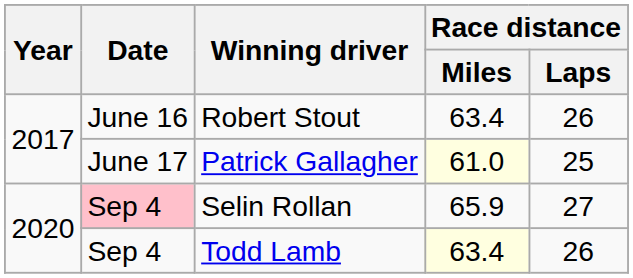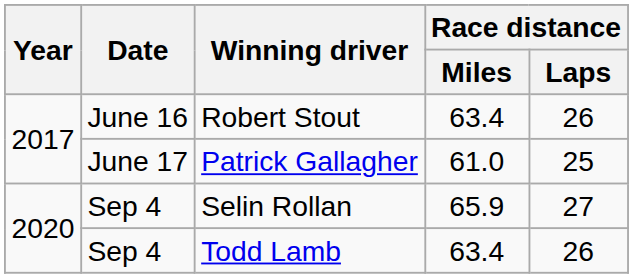(477, 162) lightyellow background -> (477, 162) no background
(124, 207) pink background -> (124, 207) no background
(477, 251) lightyellow background -> (477, 251) no background
